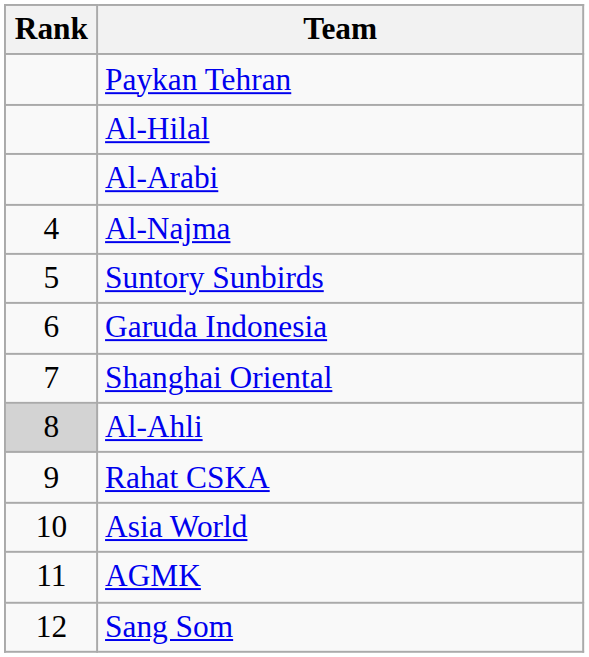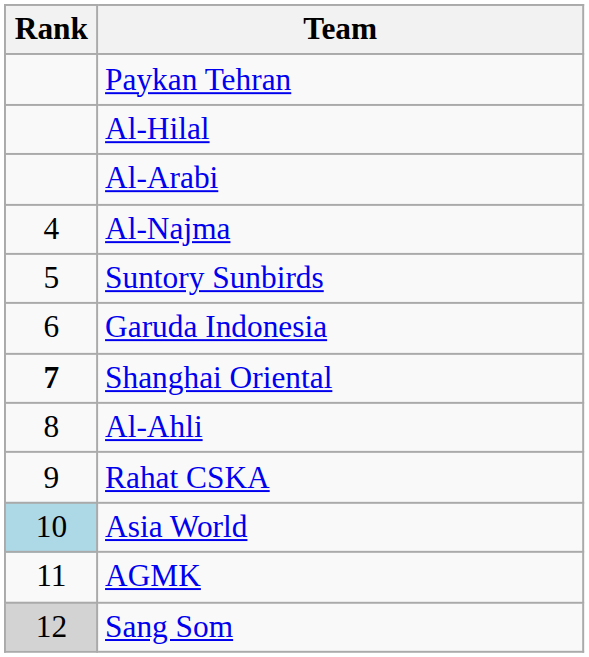(51, 377) normal -> (51, 377) bold
(51, 427) lightgrey background -> (51, 427) no background
(51, 526) no background -> (51, 526) lightblue background
(51, 626) no background -> (51, 626) lightgrey background
